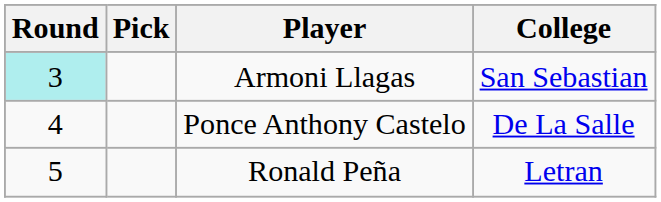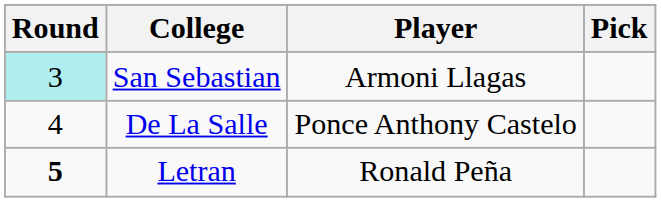columns swapped: (141, 28) <-> (564, 28)
(55, 171) normal -> (55, 171) bold
